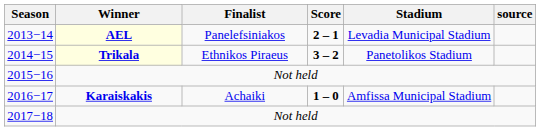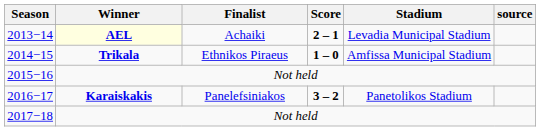(245, 34) Panelefsiniakos -> (245, 34) Achaiki
(119, 55) lightyellow background -> (119, 55) no background
(326, 55) 3 – 2 -> (326, 55) 1 – 0
(419, 55) Panetolikos Stadium -> (419, 55) Amfissa Municipal Stadium
(245, 95) Achaiki -> (245, 95) Panelefsiniakos
(326, 95) 1 – 0 -> (326, 95) 3 – 2
(419, 95) Amfissa Municipal Stadium -> (419, 95) Panetolikos Stadium
